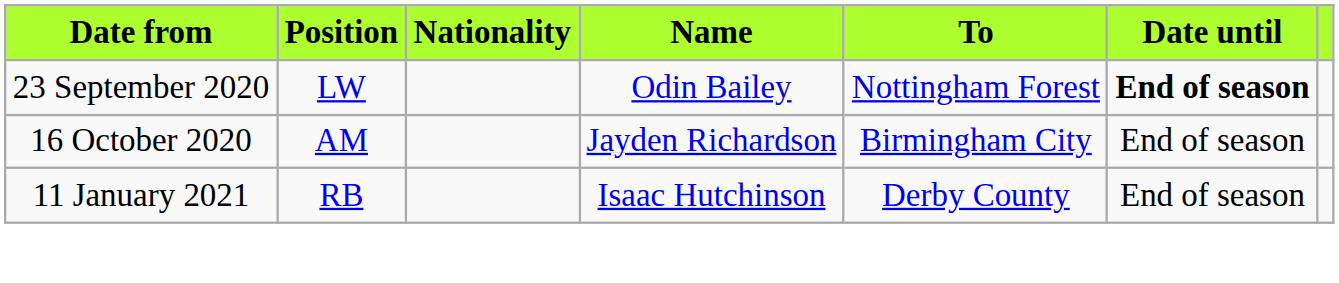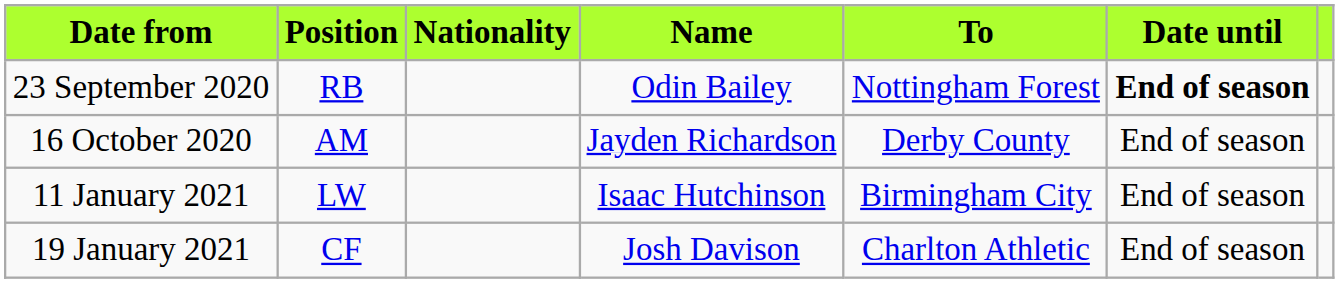(341, 86) LW -> (341, 86) RB
(976, 140) Birmingham City -> (976, 140) Derby County
(341, 195) RB -> (341, 195) LW
(976, 195) Derby County -> (976, 195) Birmingham City
+ row: (141, 249)
